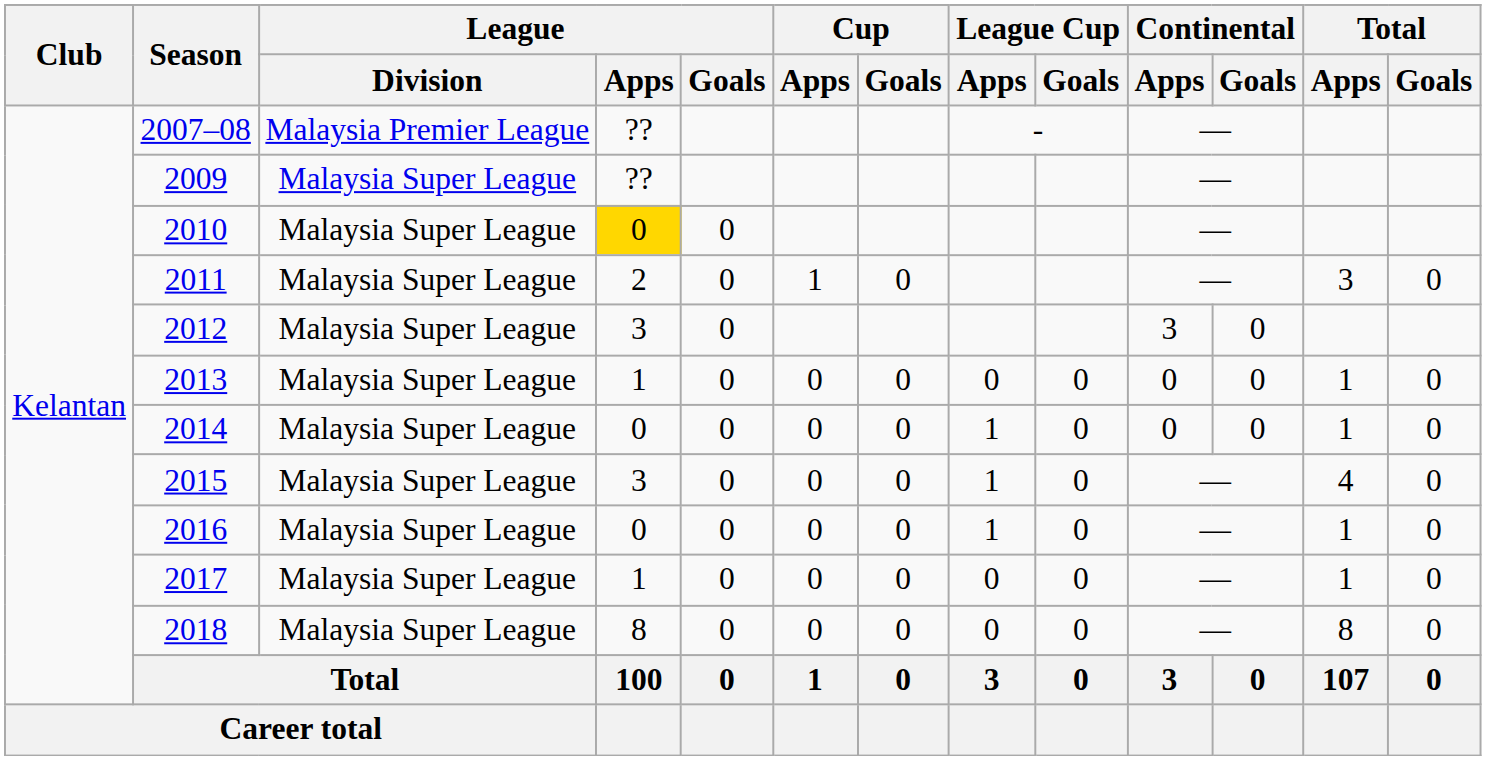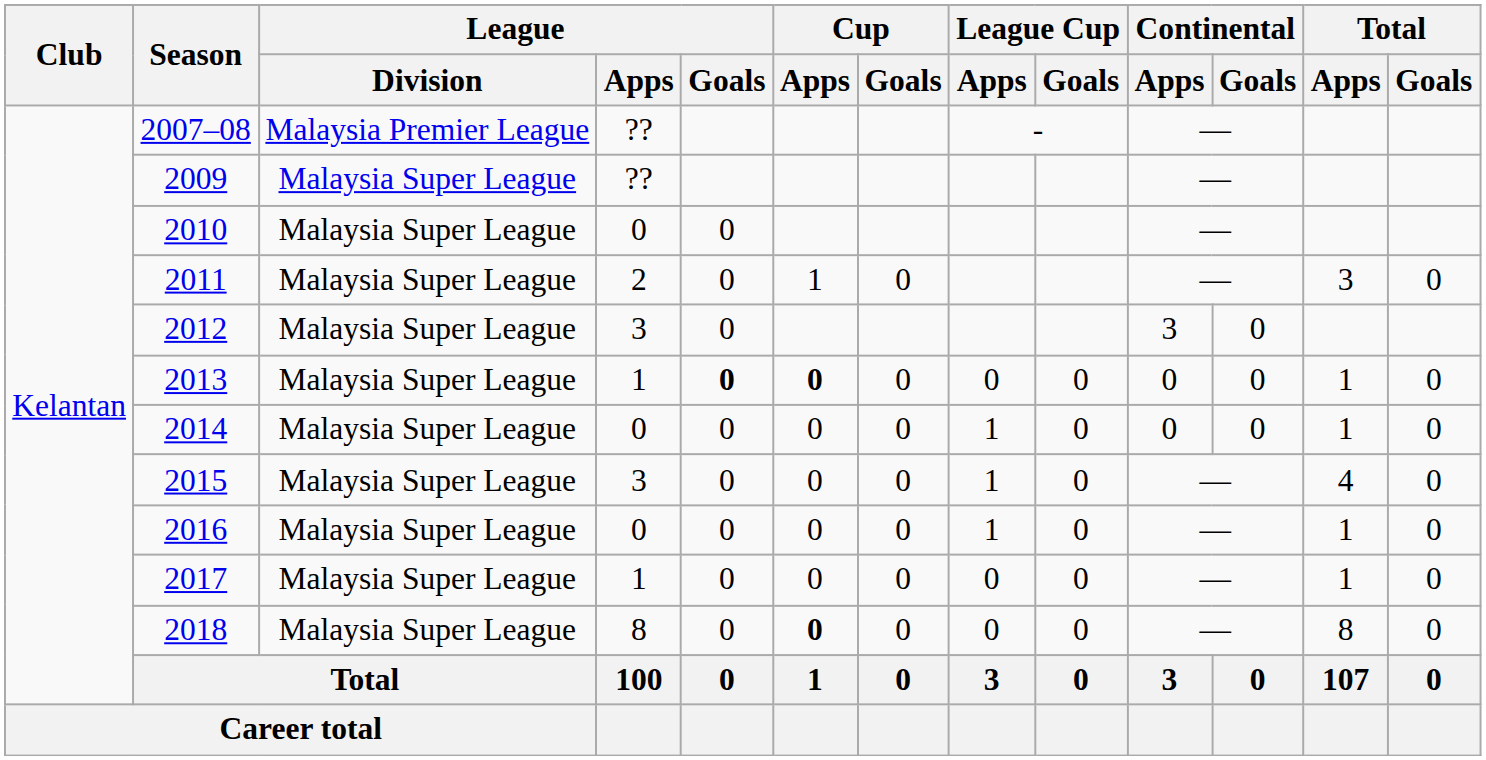(639, 229) gold background -> (639, 229) no background
(727, 379) normal -> (727, 379) bold
(815, 379) normal -> (815, 379) bold
(815, 629) normal -> (815, 629) bold
